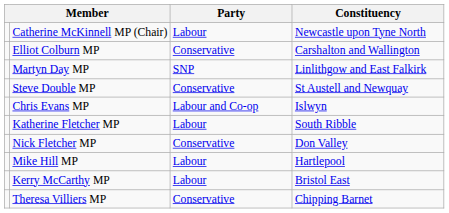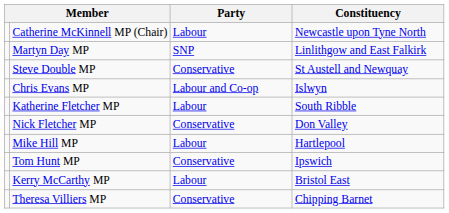- row: (56, 50)
+ row: (46, 161)
